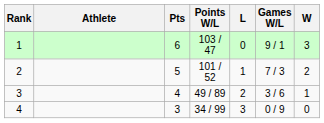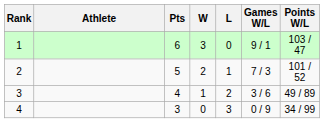columns swapped: (307, 18) <-> (210, 18)
